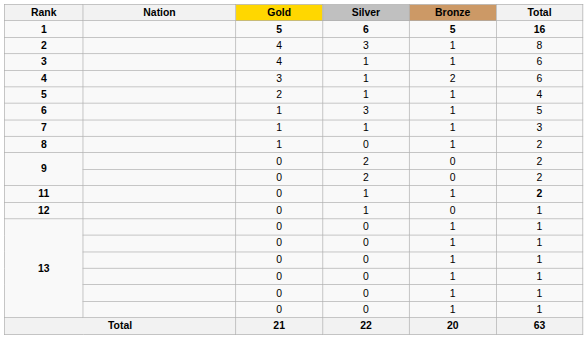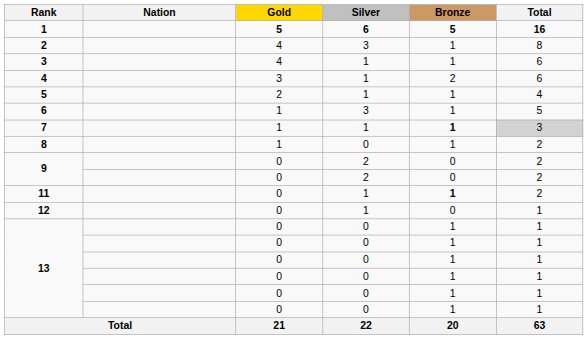(453, 128) normal -> (453, 128) bold
(539, 128) no background -> (539, 128) lightgrey background
(453, 194) normal -> (453, 194) bold
(539, 194) bold -> (539, 194) normal
